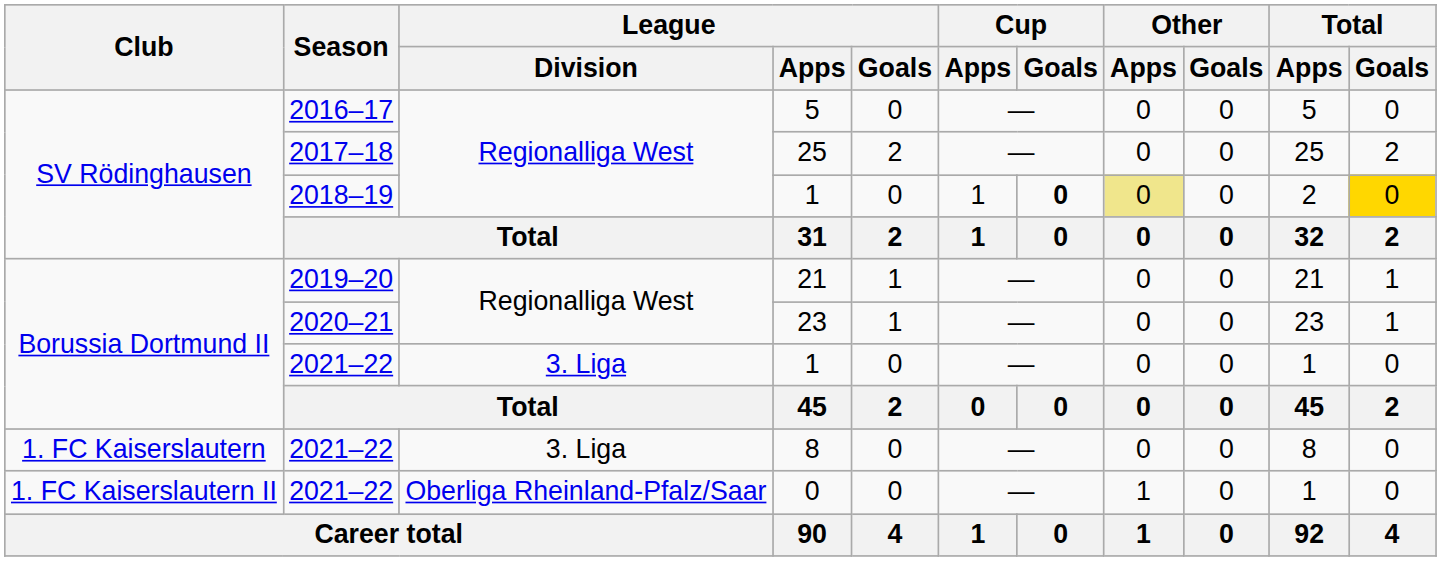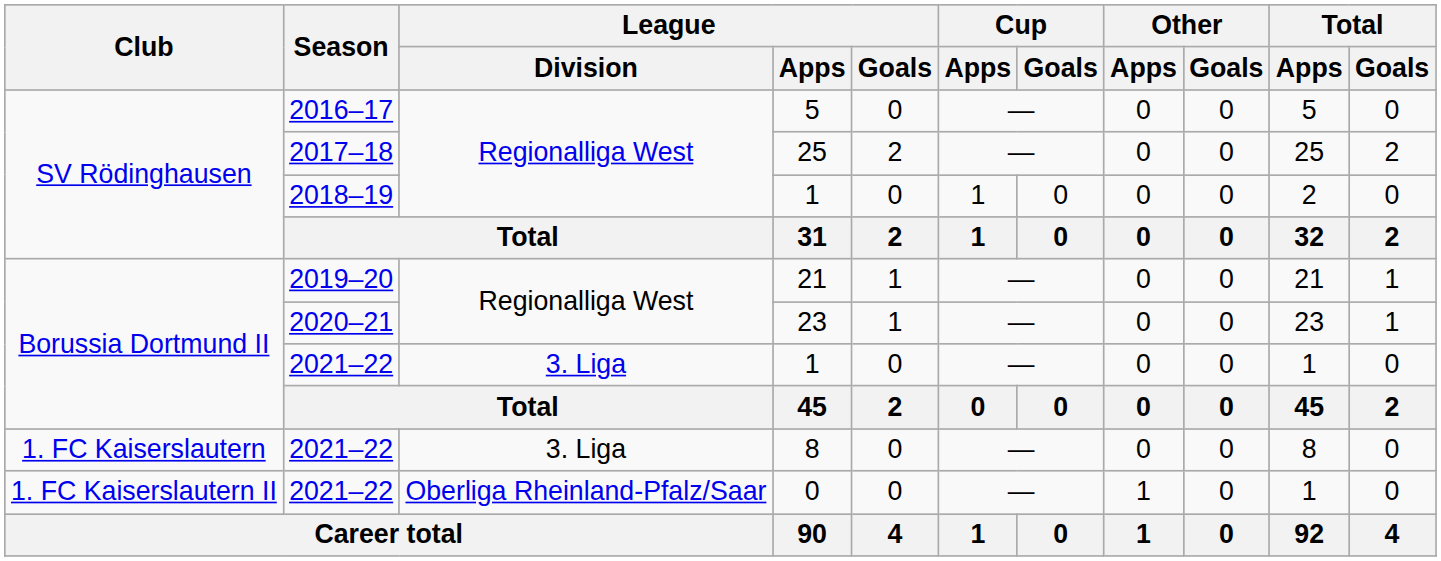(1061, 195) bold -> (1061, 195) normal
(1144, 195) khaki background -> (1144, 195) no background
(1392, 195) gold background -> (1392, 195) no background
